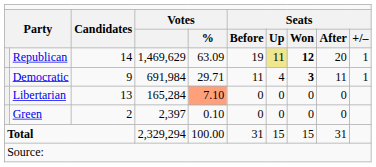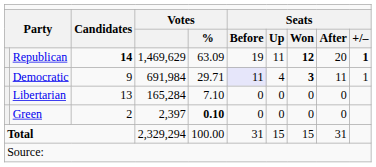(126, 57) normal -> (126, 57) bold
(279, 57) khaki background -> (279, 57) no background
(366, 57) normal -> (366, 57) bold
(258, 76) no background -> (258, 76) lavender background
(214, 95) lightsalmon background -> (214, 95) no background
(214, 114) normal -> (214, 114) bold
